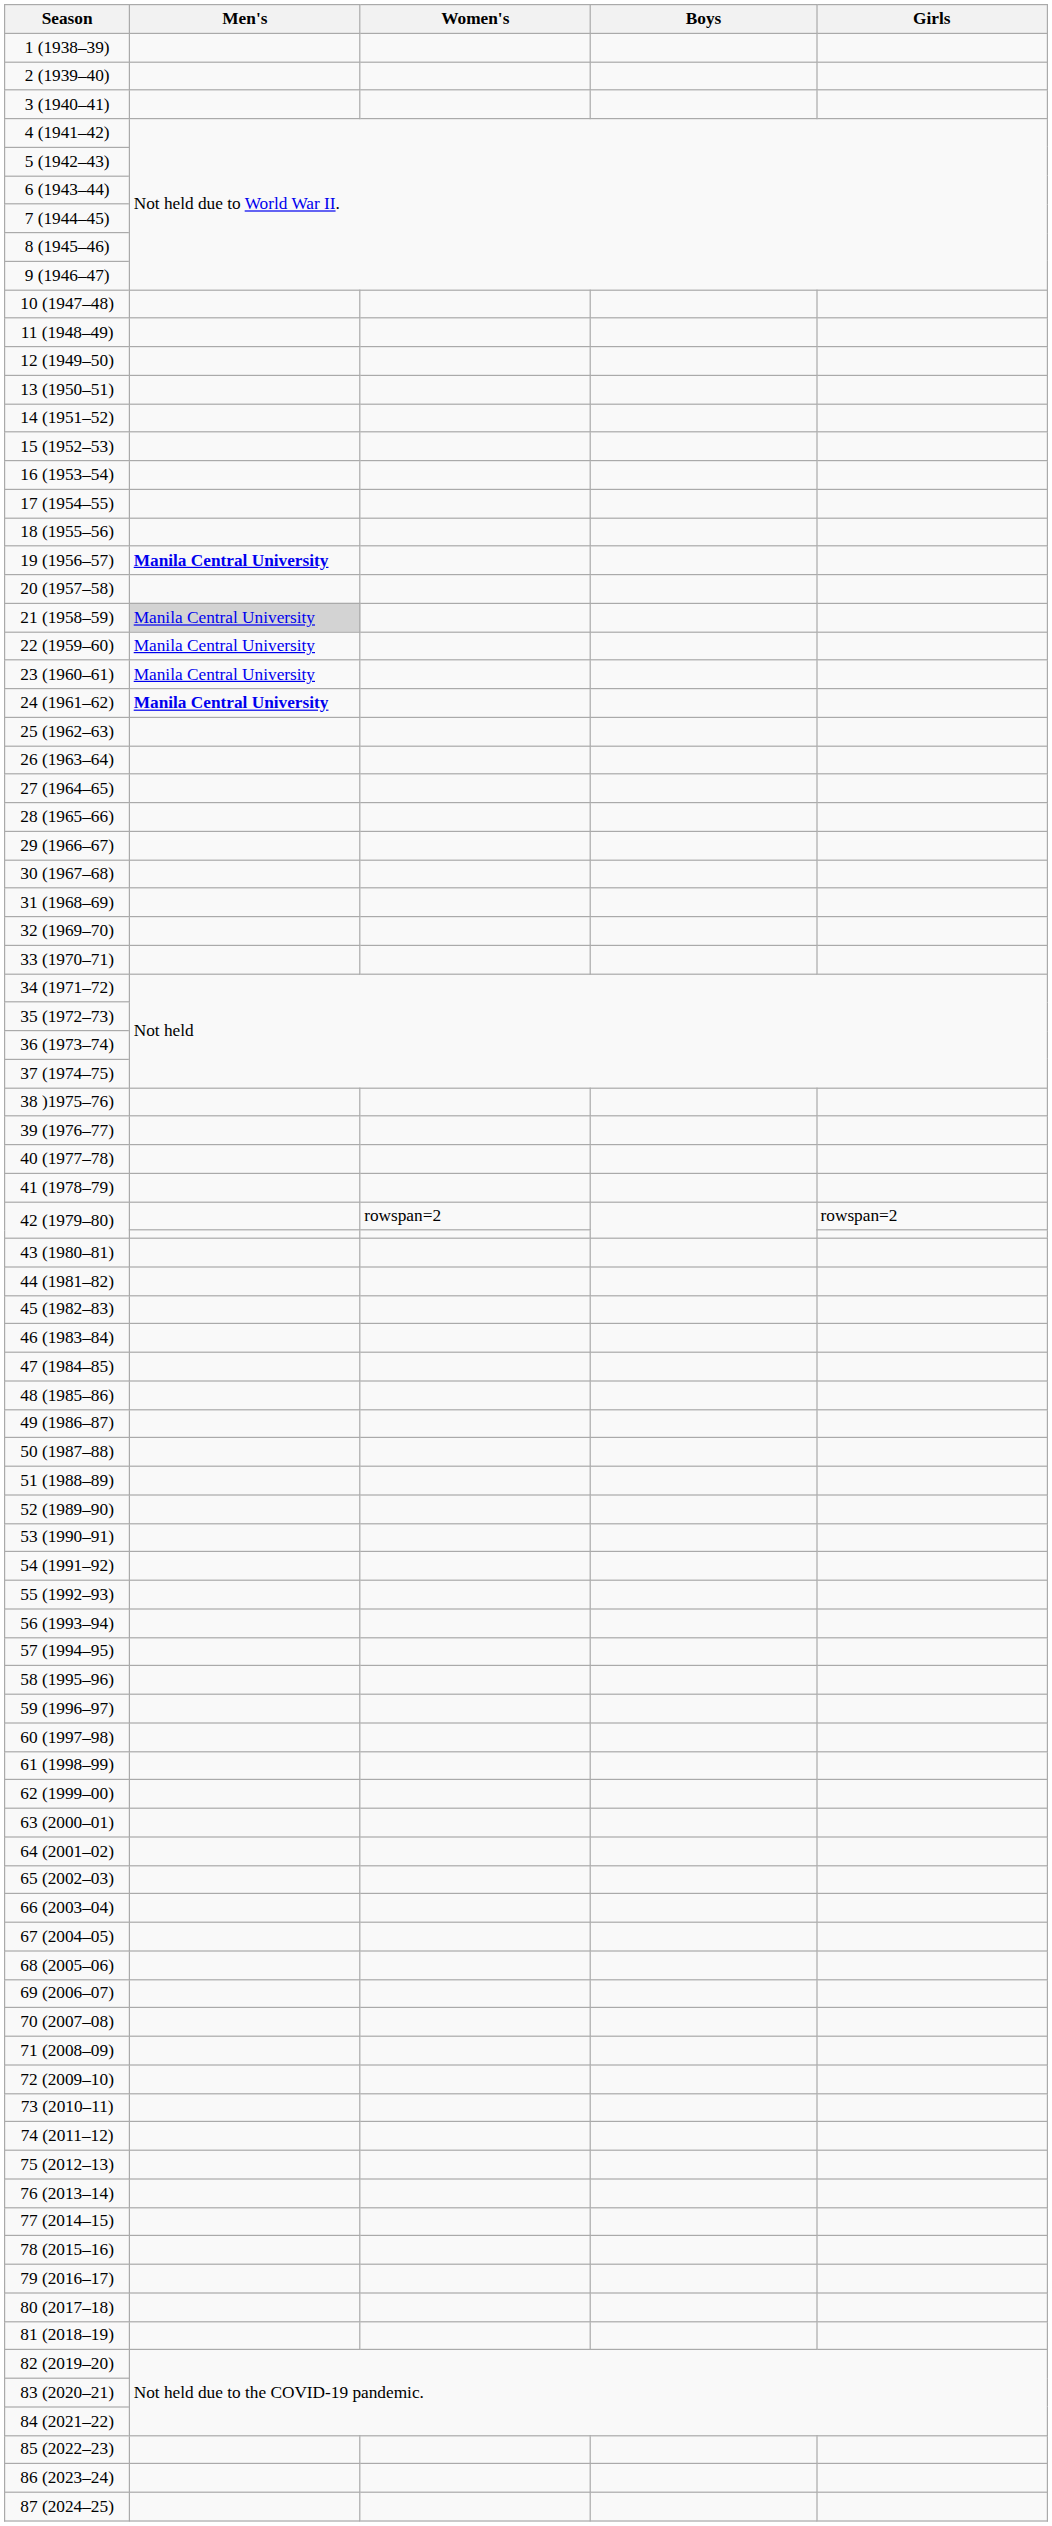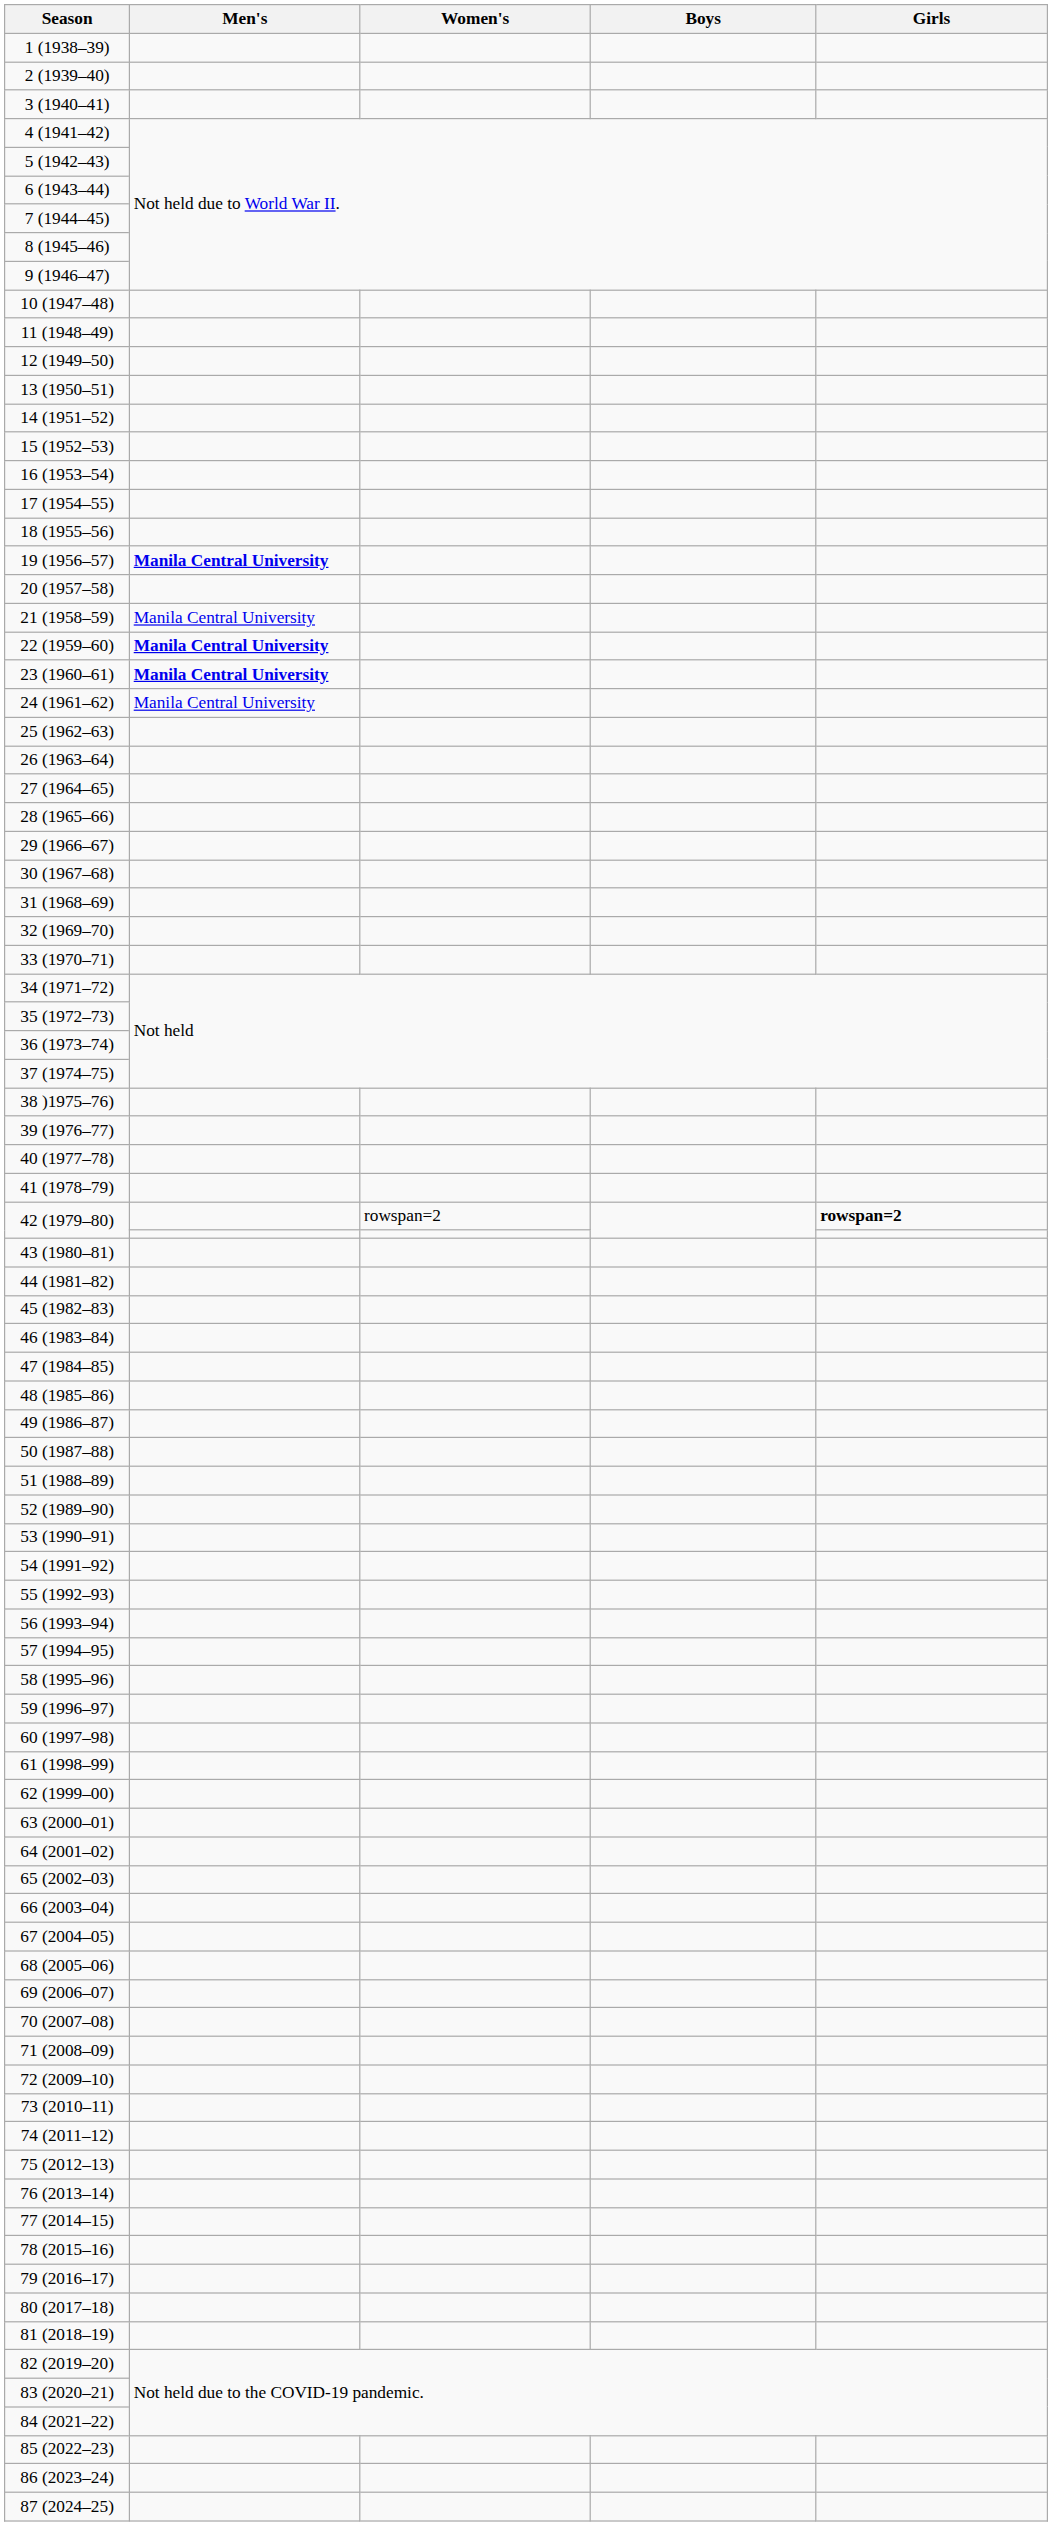(224, 617) lightgrey background -> (224, 617) no background
(224, 646) normal -> (231, 646) bold
(224, 674) normal -> (231, 674) bold
(231, 703) bold -> (224, 703) normal
(859, 1216) normal -> (861, 1216) bold
